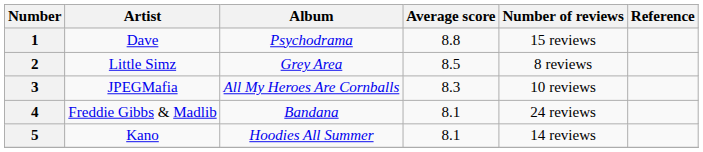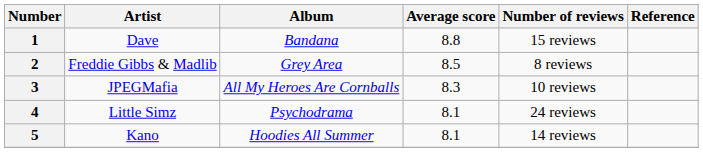(311, 40) Psychodrama -> (311, 40) Bandana
(142, 64) Little Simz -> (143, 64) Freddie Gibbs & Madlib
(143, 111) Freddie Gibbs & Madlib -> (142, 111) Little Simz
(311, 111) Bandana -> (311, 111) Psychodrama
